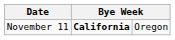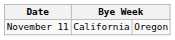(102, 27) bold -> (102, 27) normal
